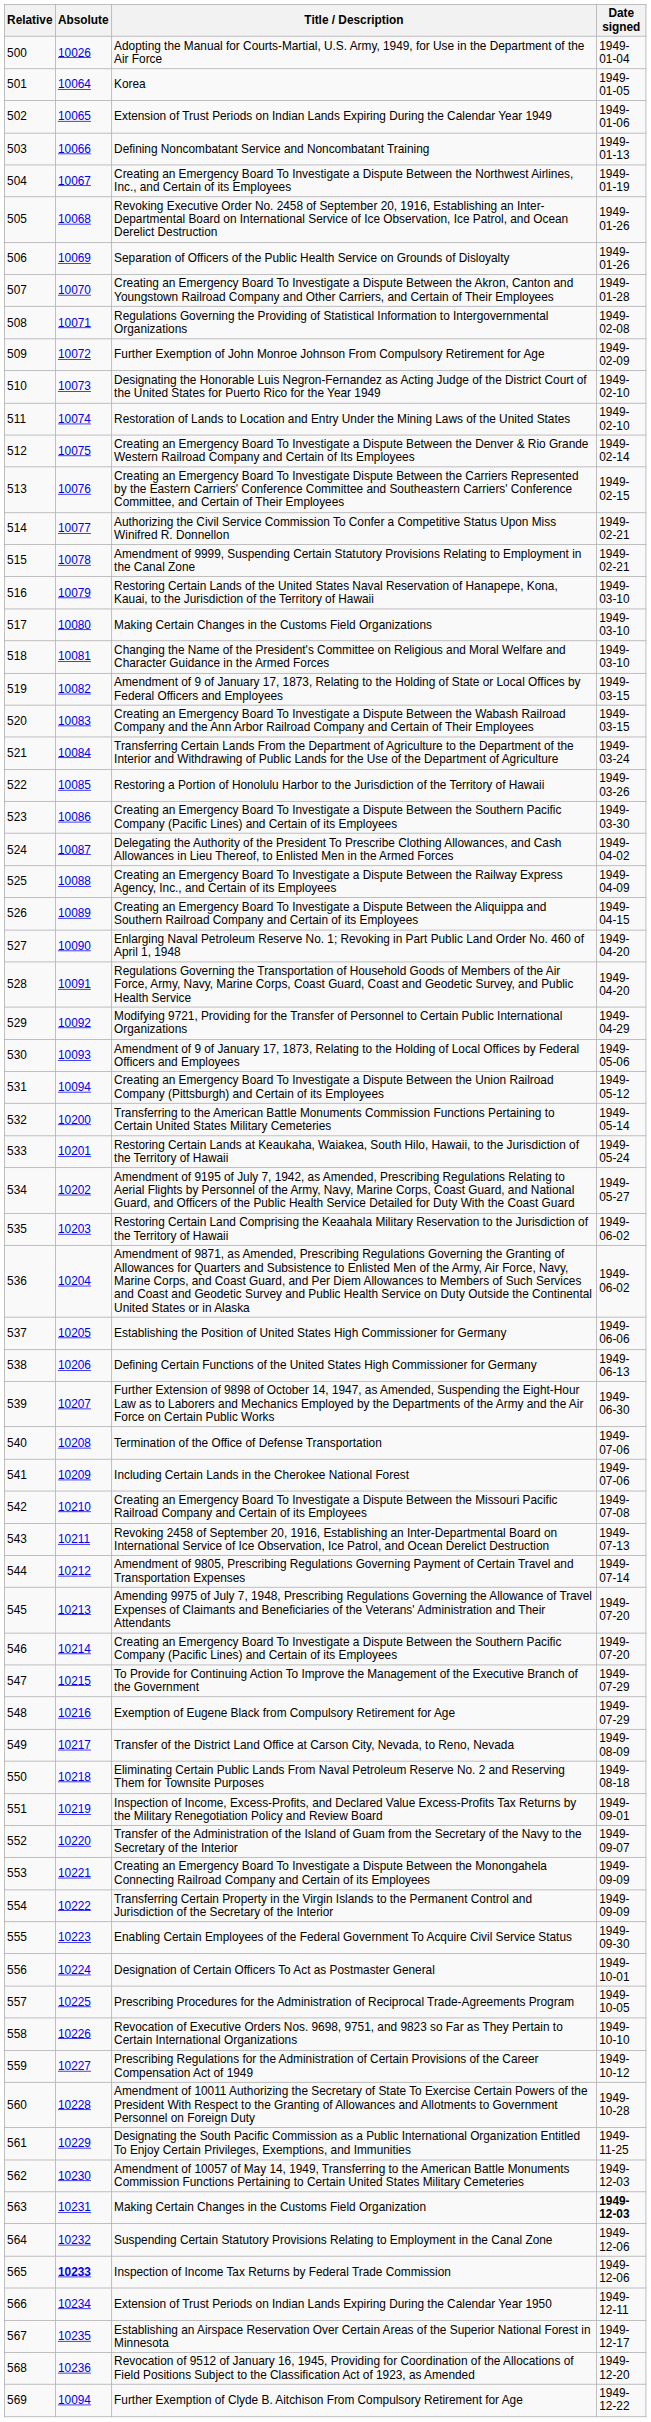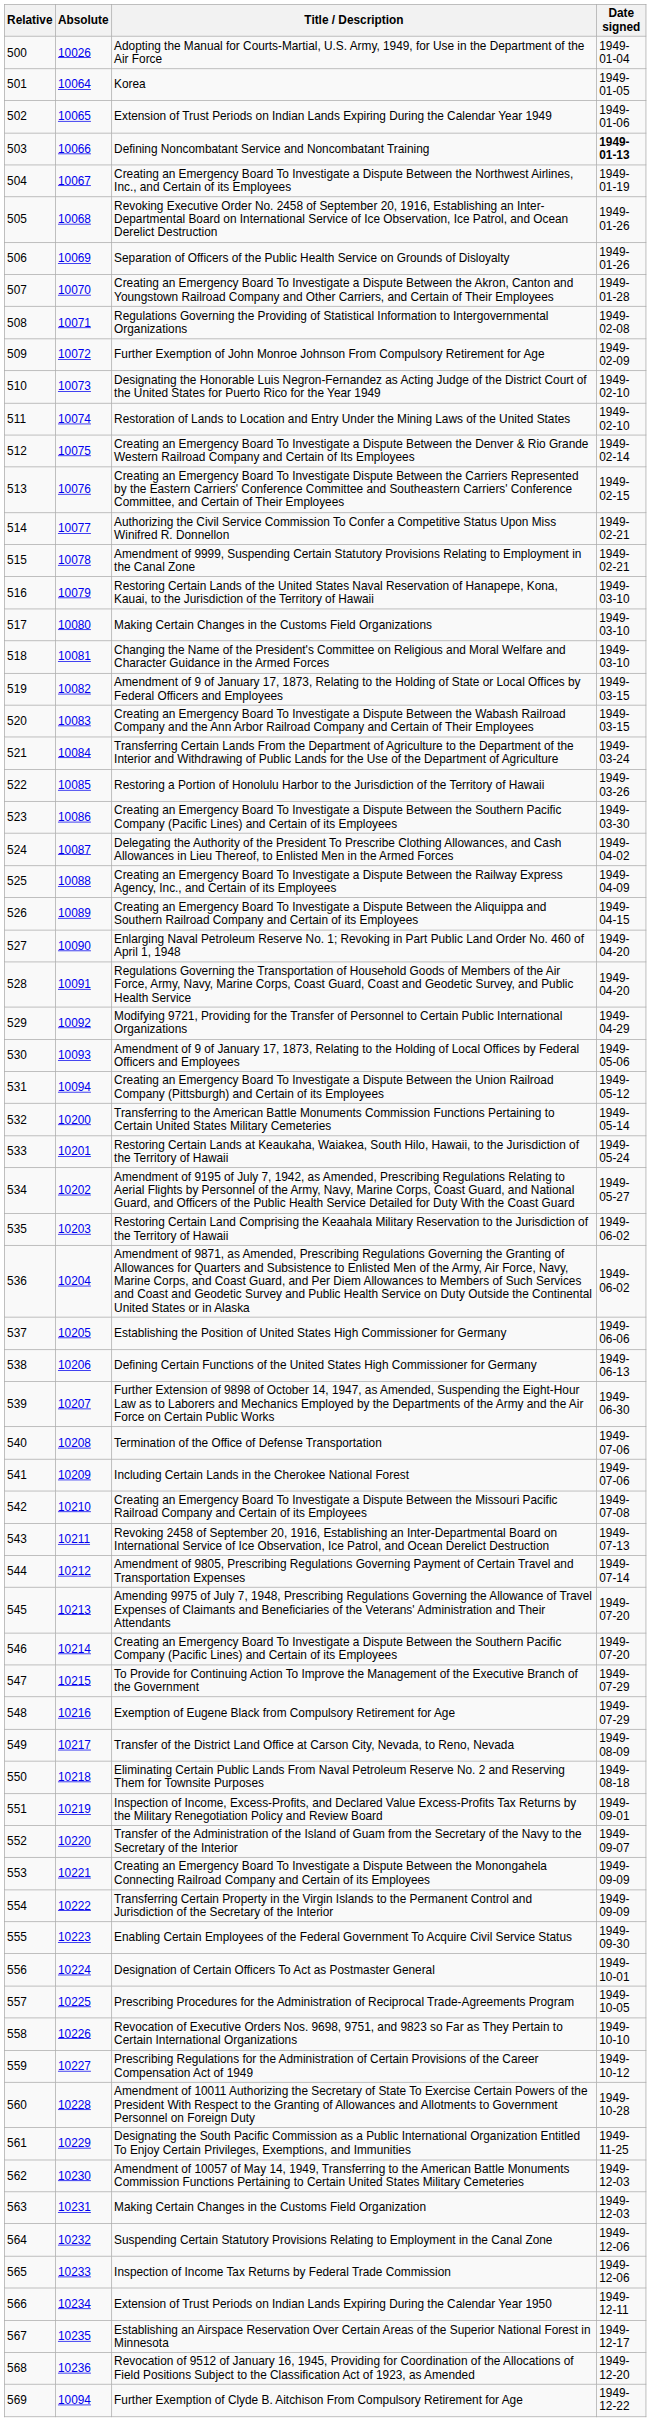(614, 148) normal -> (614, 148) bold
(614, 2207) bold -> (614, 2207) normal
(74, 2272) bold -> (74, 2272) normal
